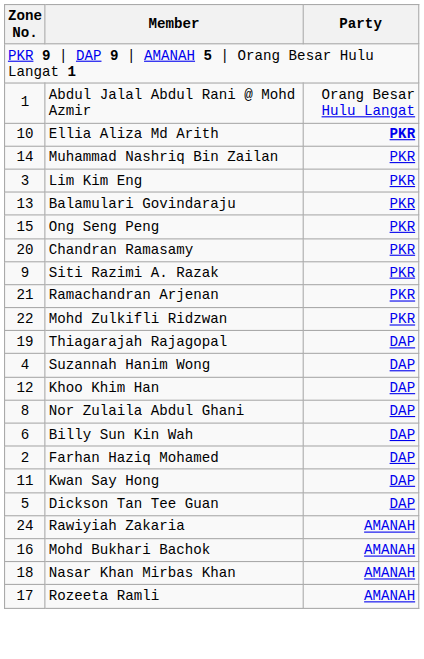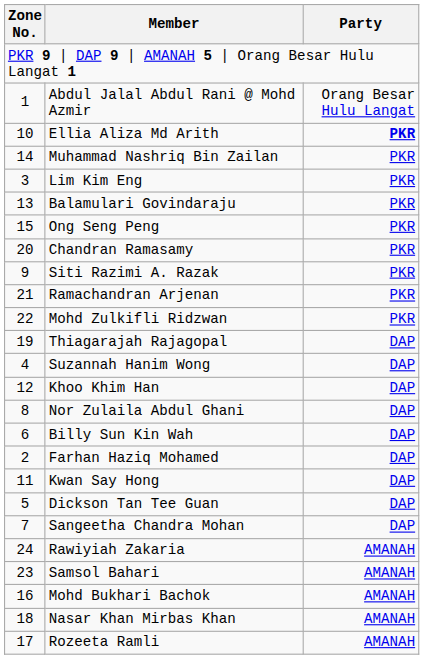+ row: (146, 527)
+ row: (104, 573)
